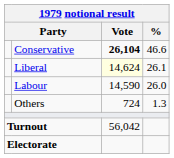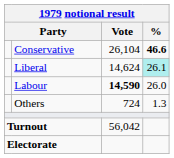(124, 49) bold -> (124, 49) normal
(157, 49) normal -> (157, 49) bold
(124, 67) lightyellow background -> (124, 67) no background
(157, 67) no background -> (157, 67) paleturquoise background
(124, 85) normal -> (124, 85) bold
